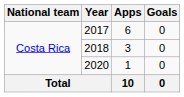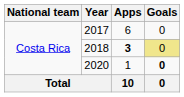(128, 48) normal -> (128, 48) bold
(162, 48) no background -> (162, 48) khaki background
(162, 65) normal -> (162, 65) bold
